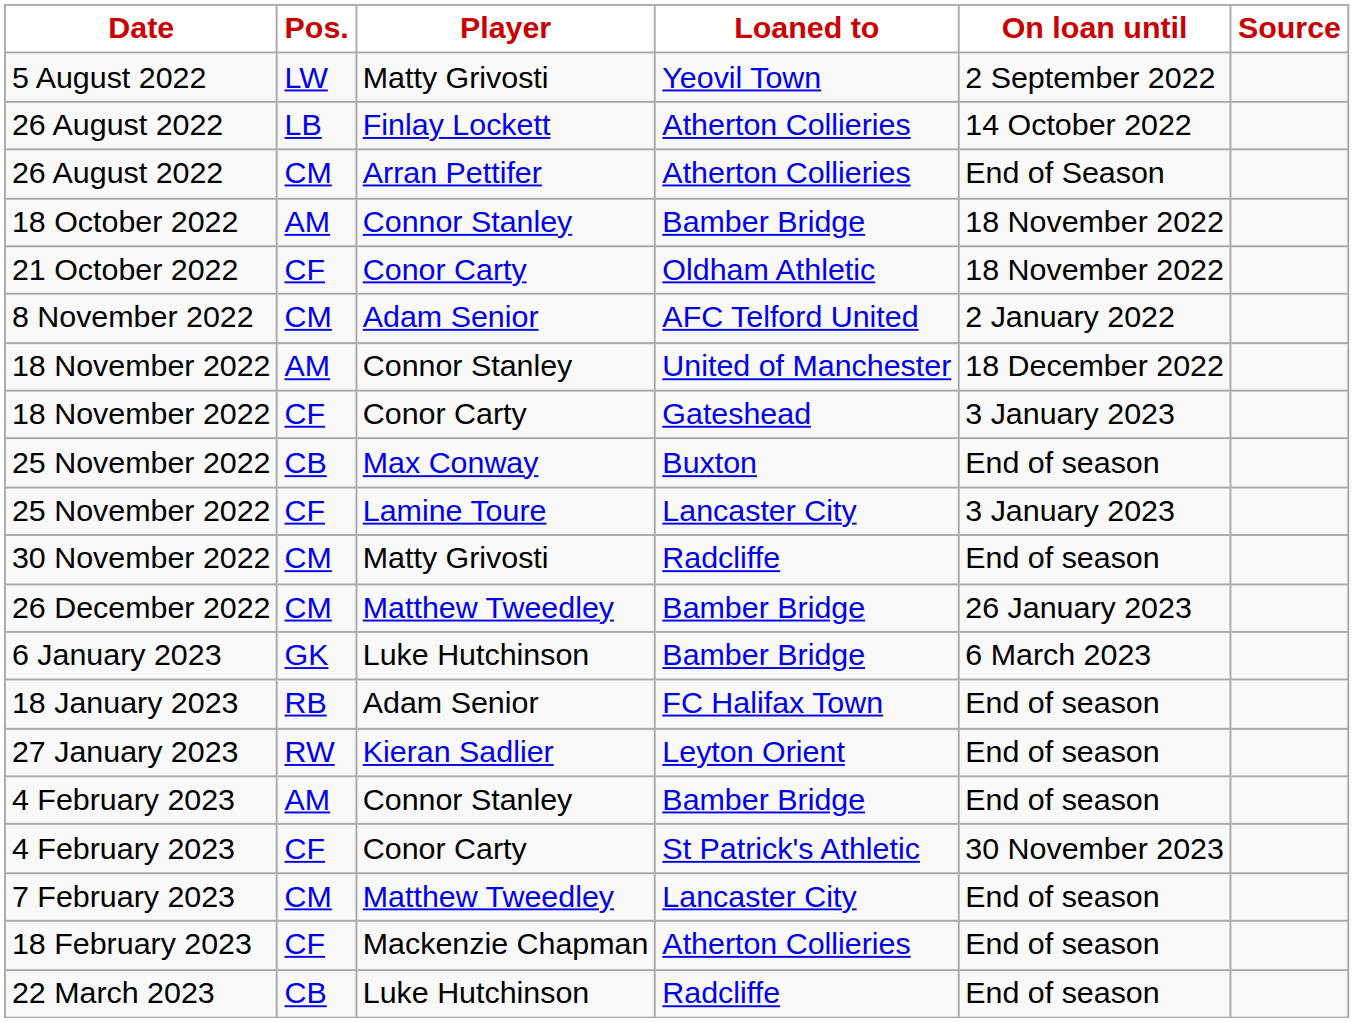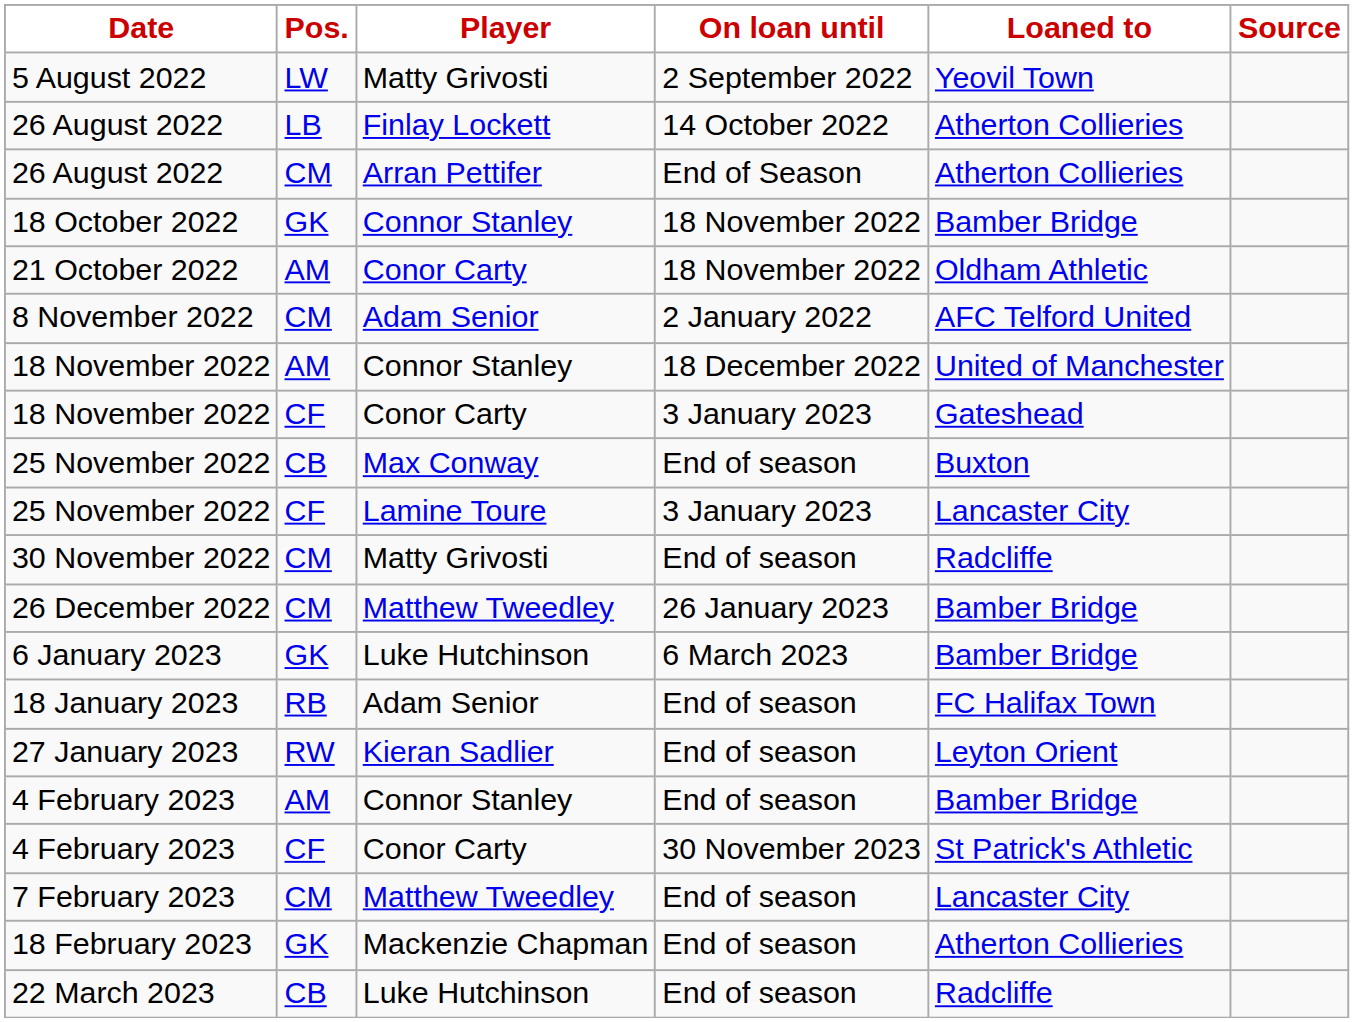columns swapped: (807, 28) <-> (1095, 28)
(307, 221) AM -> (307, 221) GK
(305, 269) CF -> (307, 269) AM
(305, 944) CF -> (307, 944) GK
